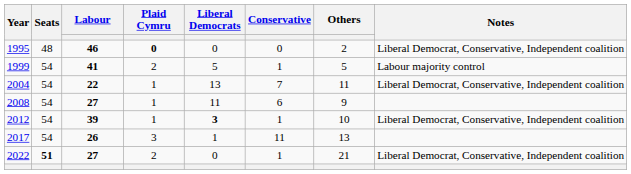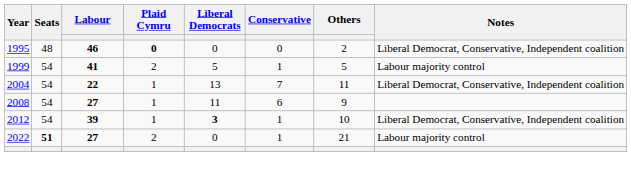- row: (18, 137)
(501, 155) Liberal Democrat, Conservative, Independent coalition -> (431, 137) Labour majority control
